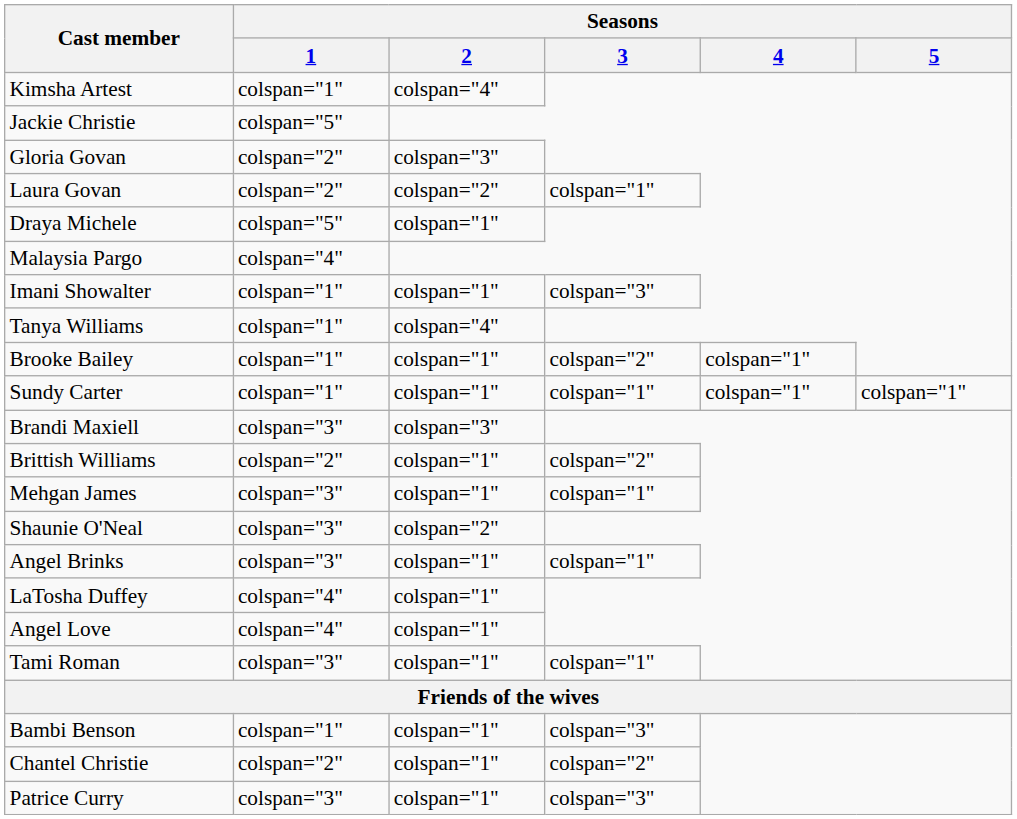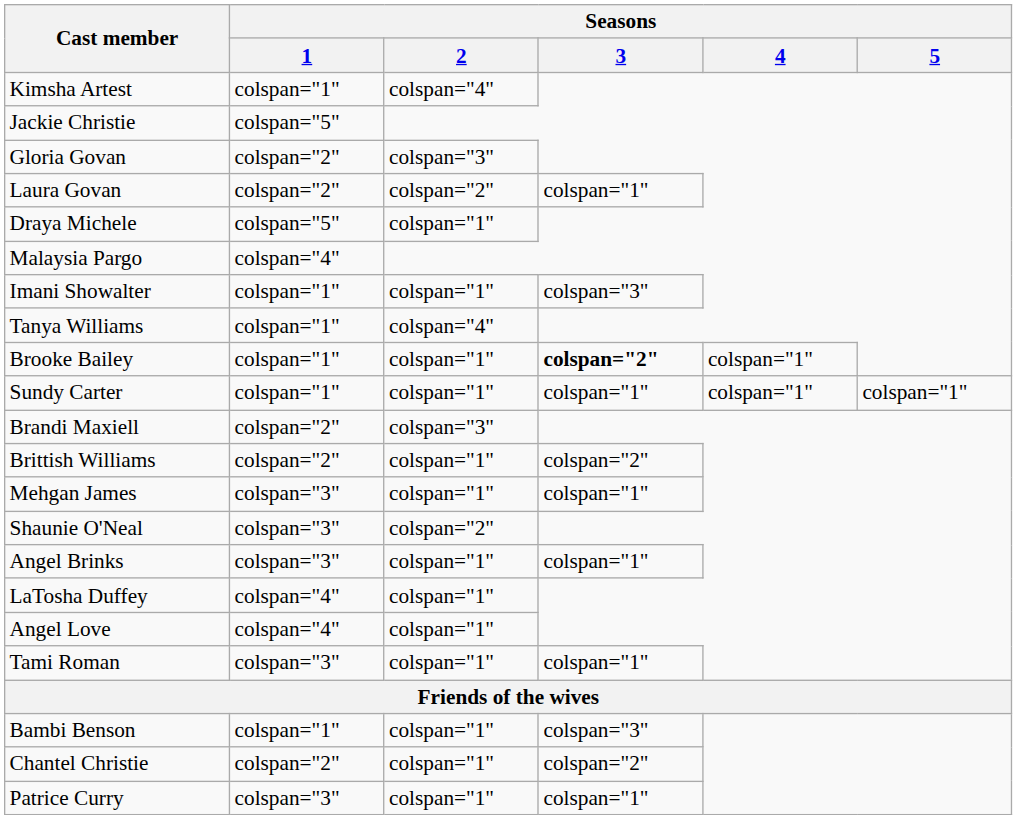(602, 358) normal -> (601, 358) bold
(290, 426) colspan="3" -> (287, 426) colspan="2"
(602, 797) colspan="3" -> (596, 797) colspan="1"
